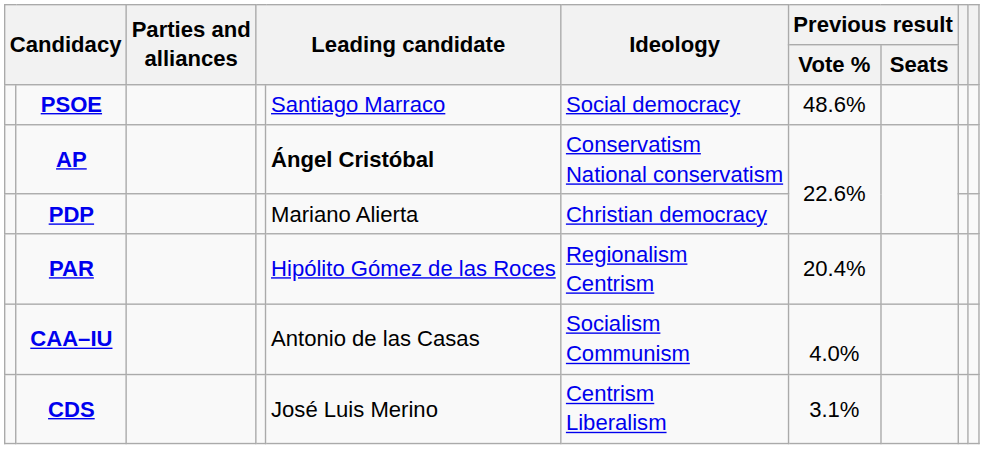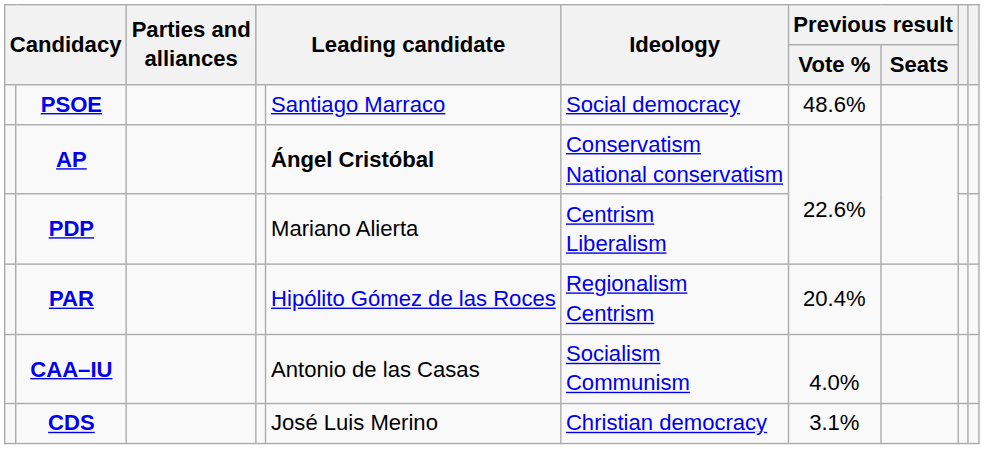(667, 214) Christian democracy -> (616, 229) Centrism Liberalism
(616, 408) Centrism Liberalism -> (667, 423) Christian democracy
